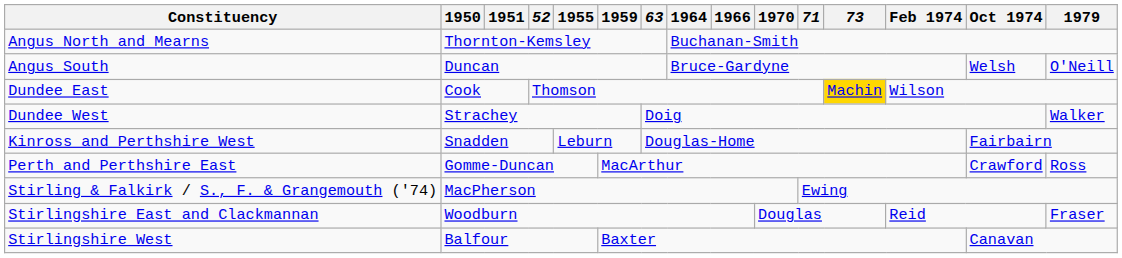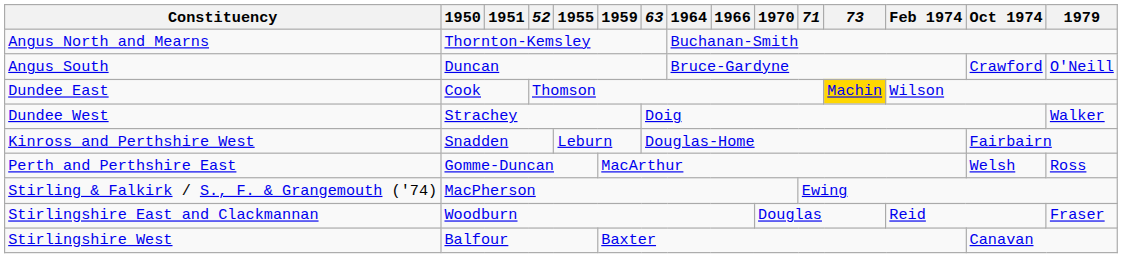(992, 67) Welsh -> (1006, 67) Crawford
(1006, 166) Crawford -> (992, 166) Welsh
